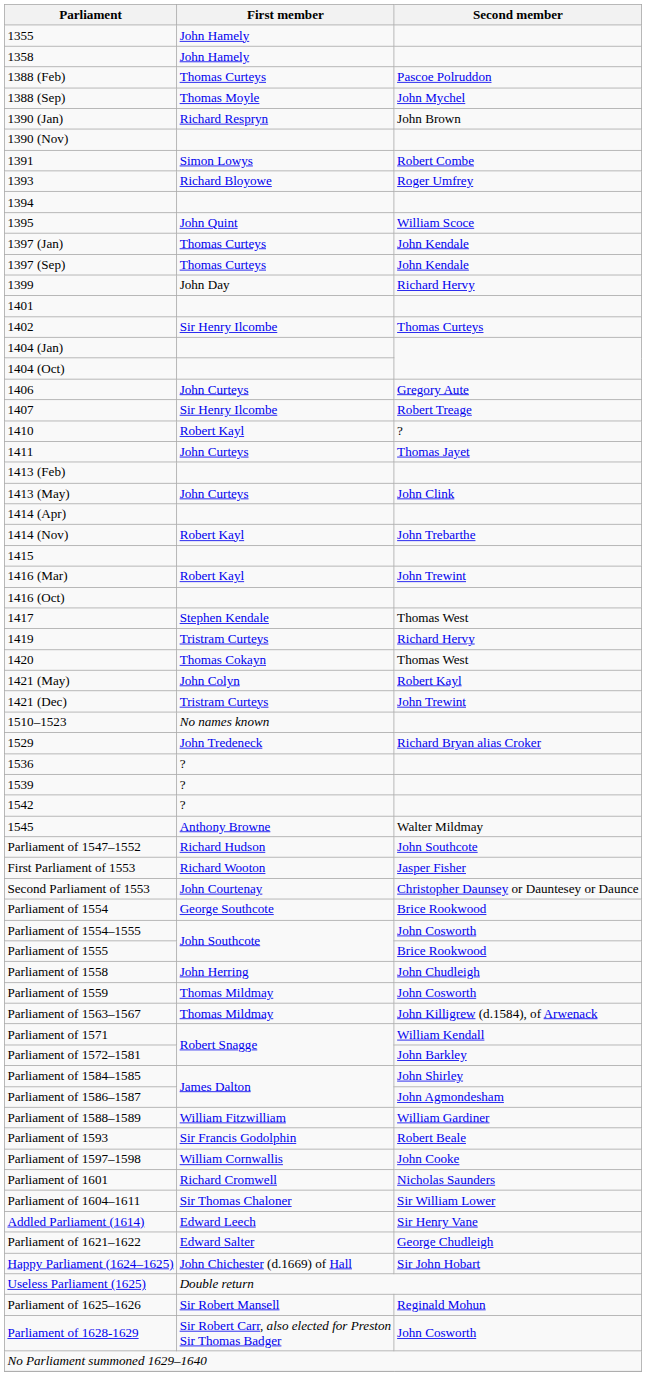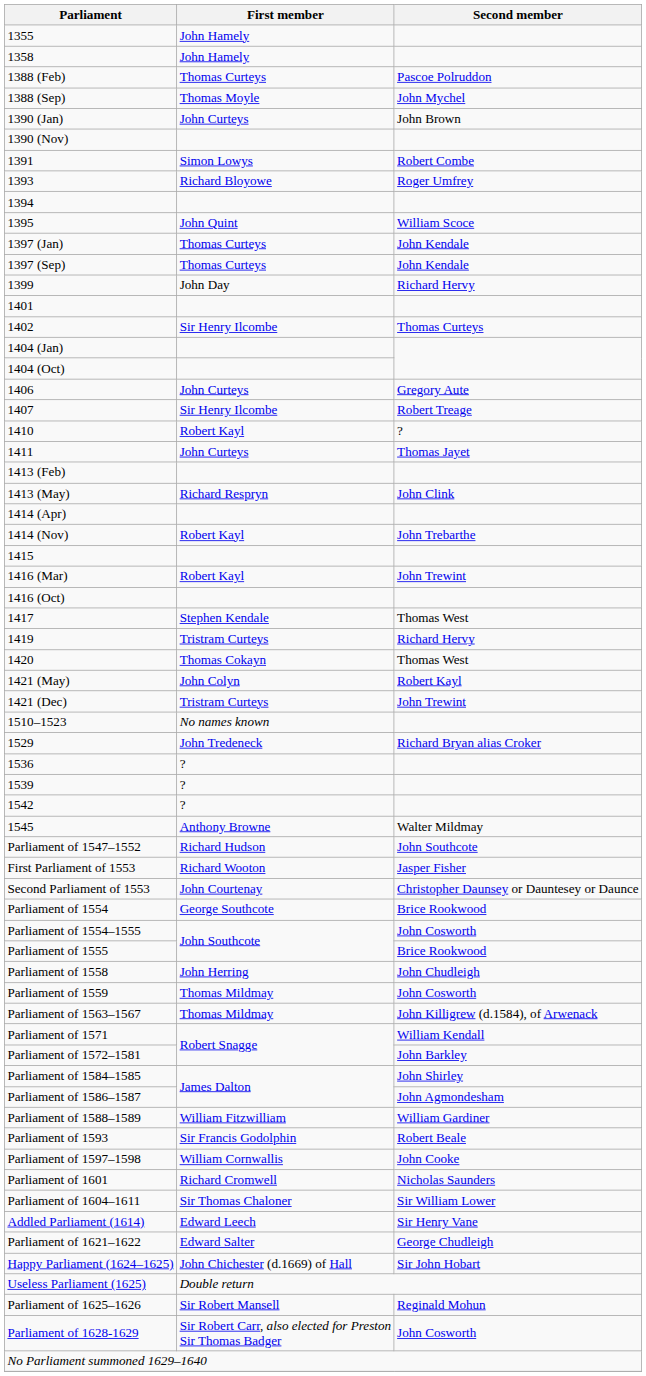(224, 118) Richard Respryn -> (214, 118) John Curteys
(214, 493) John Curteys -> (224, 493) Richard Respryn
